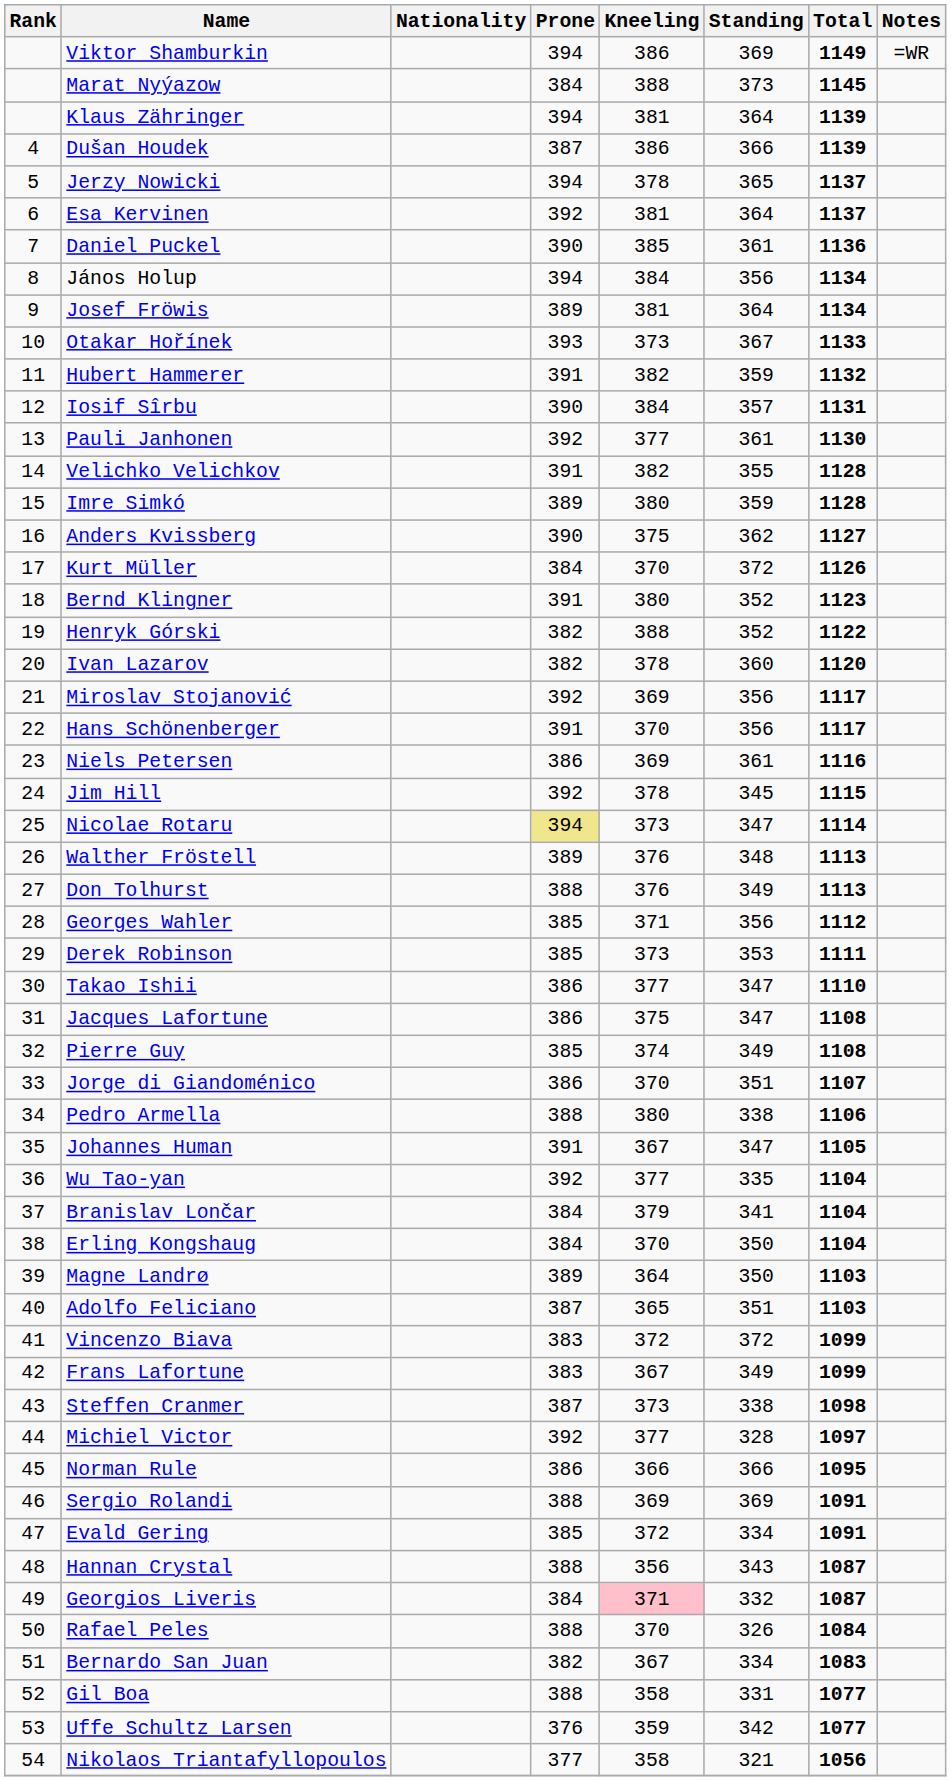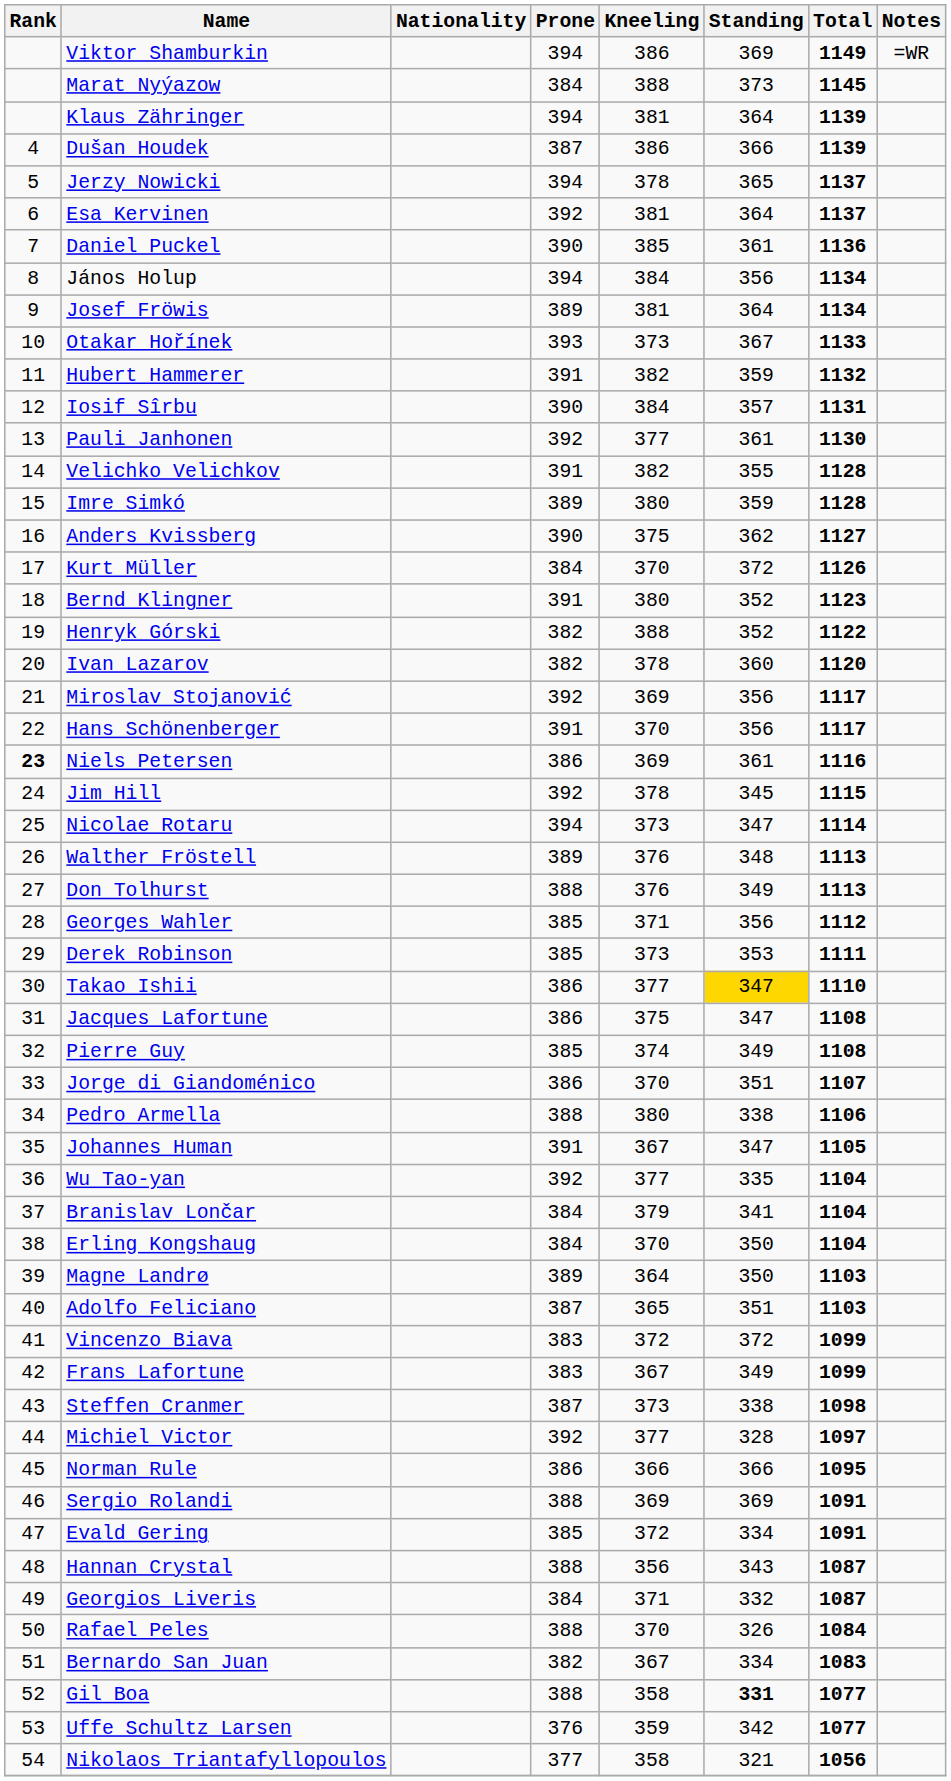(33, 762) normal -> (33, 762) bold
(565, 826) khaki background -> (565, 826) no background
(756, 987) no background -> (756, 987) gold background
(652, 1599) pink background -> (652, 1599) no background
(756, 1696) normal -> (756, 1696) bold
